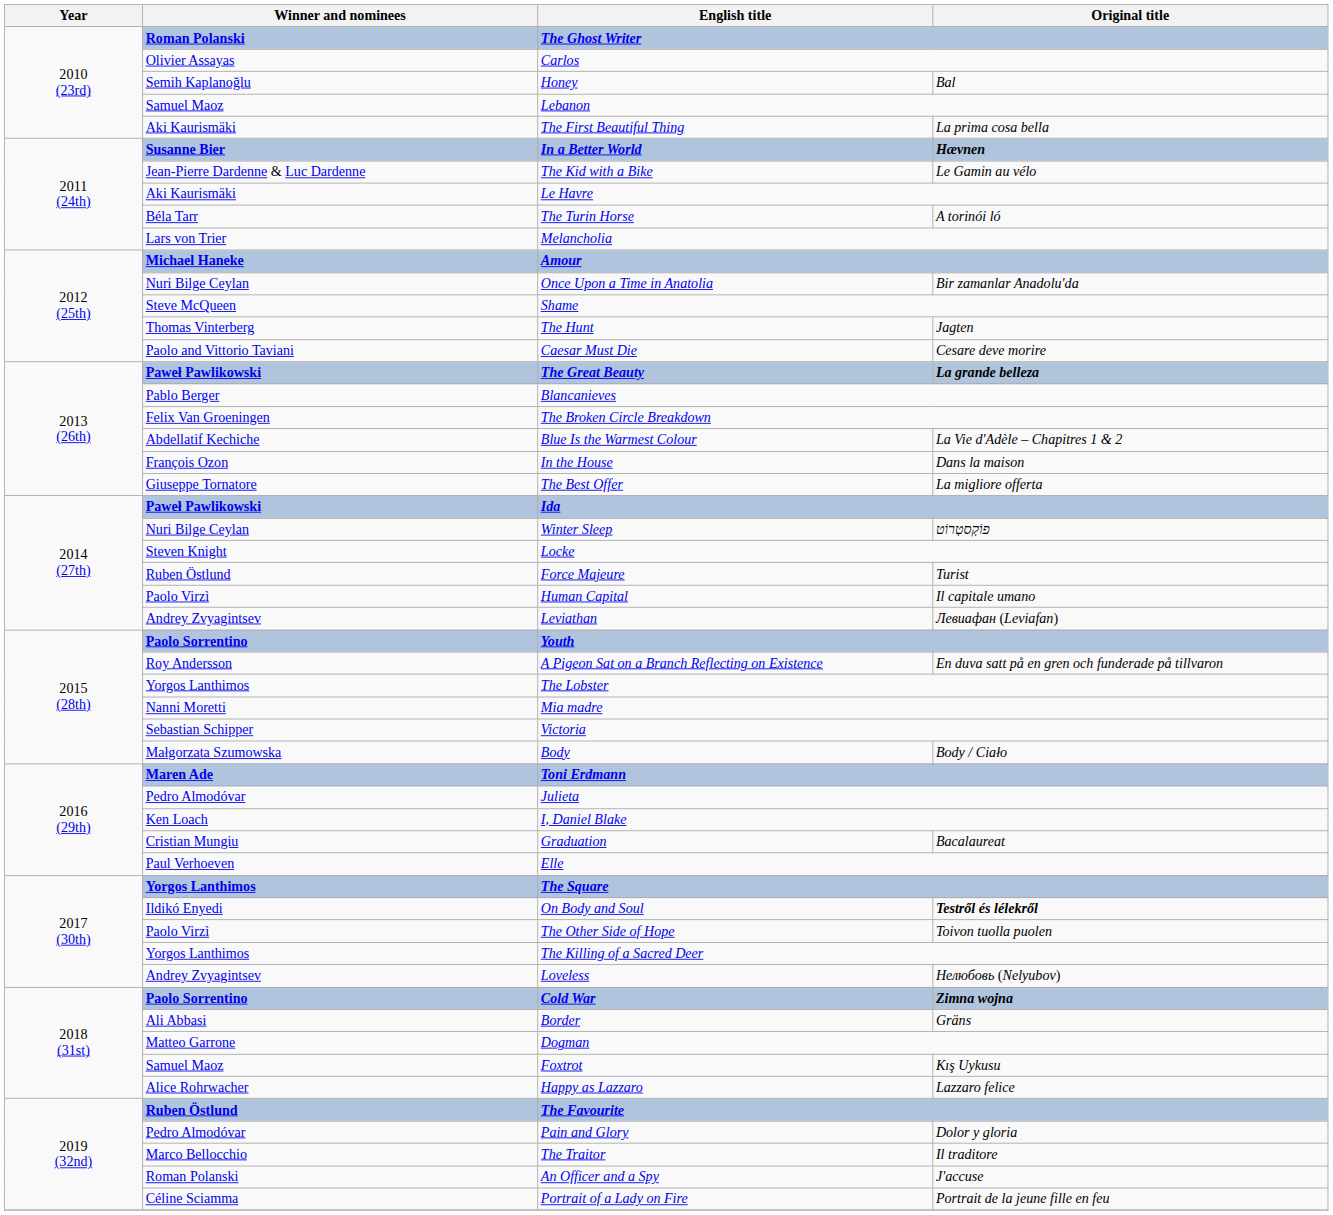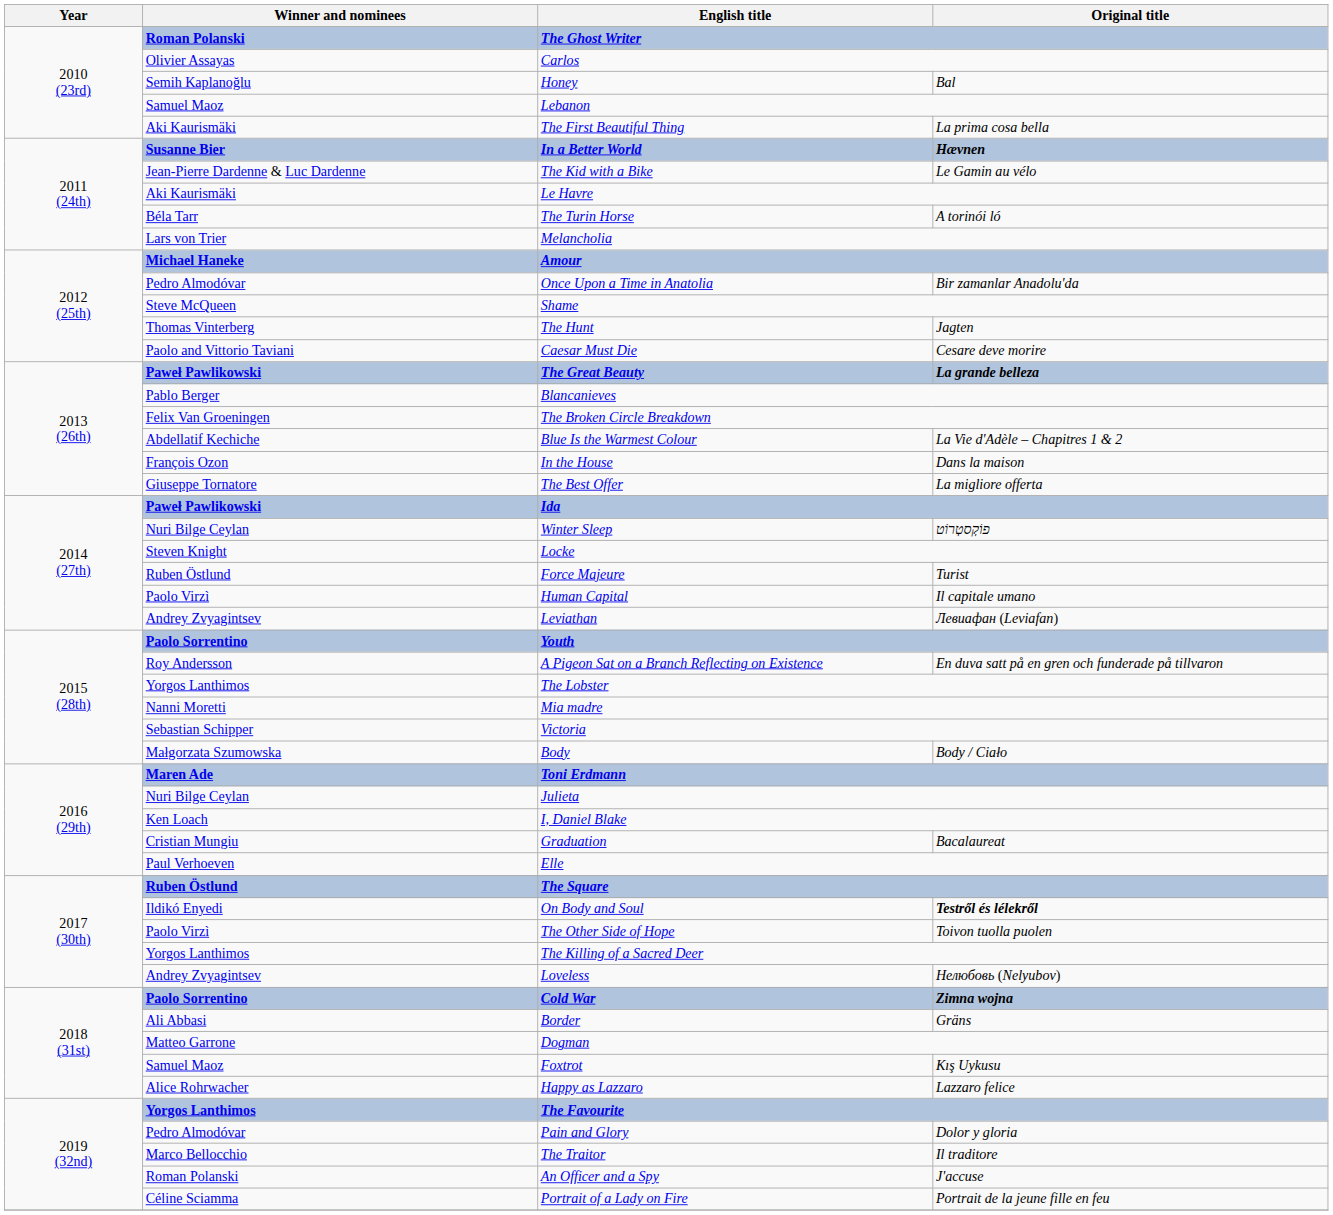(197, 283) Nuri Bilge Ceylan -> (196, 283) Pedro Almodóvar
(196, 797) Pedro Almodóvar -> (197, 797) Nuri Bilge Ceylan
(201, 886) Yorgos Lanthimos -> (192, 886) Ruben Östlund
(192, 1109) Ruben Östlund -> (201, 1109) Yorgos Lanthimos
